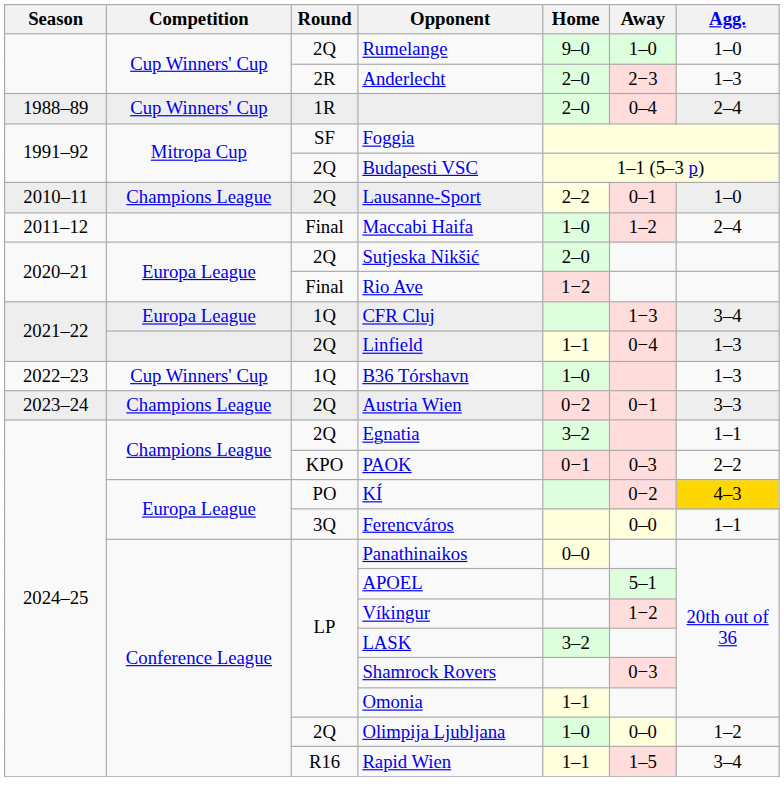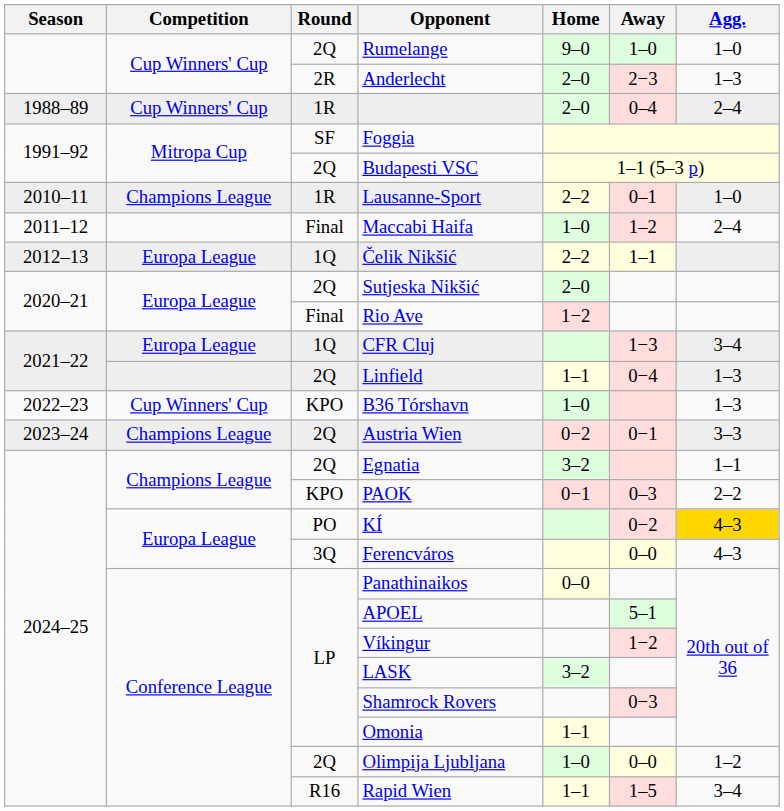(325, 197) 2Q -> (324, 197) 1R
+ row: (409, 256)
(325, 375) 1Q -> (324, 405) KPO
(728, 524) 1–1 -> (728, 553) 4–3
